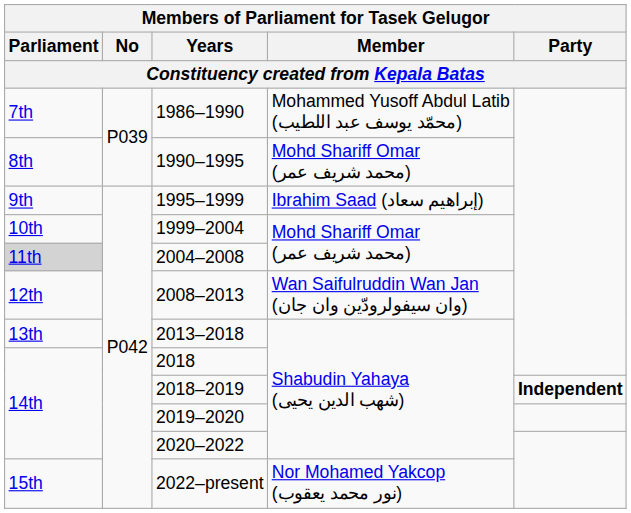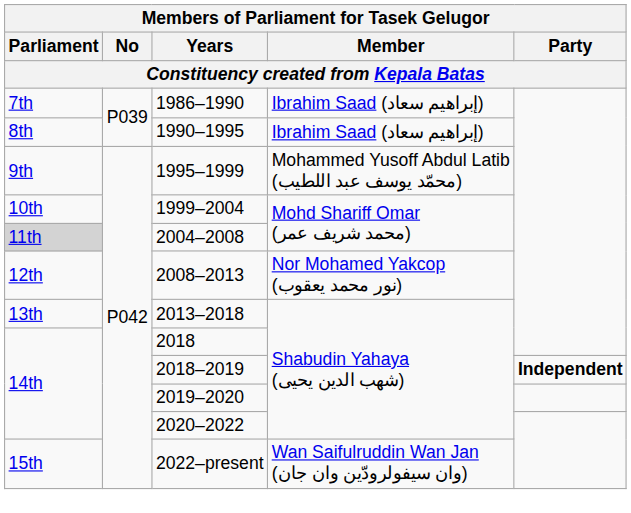(391, 112) Mohammed Yusoff Abdul Latib (محمّد يوسف عبد اللطيب) -> (378, 103) Ibrahim Saad (إبراهيم سعاد)
(346, 161) Mohd Shariff Omar (محمد شريف عمر) -> (378, 132) Ibrahim Saad (إبراهيم سعاد)
(378, 200) Ibrahim Saad (إبراهيم سعاد) -> (391, 170) Mohammed Yusoff Abdul Latib (محمّد يوسف عبد اللطيب)
(375, 295) Wan Saifulruddin Wan Jan (وان سيفولرودّين وان جان) -> (358, 275) Nor Mohamed Yakcop (نور محمد يعقوب)
(358, 483) Nor Mohamed Yakcop (نور محمد يعقوب) -> (375, 463) Wan Saifulruddin Wan Jan (وان سيفولرودّين وان جان)
